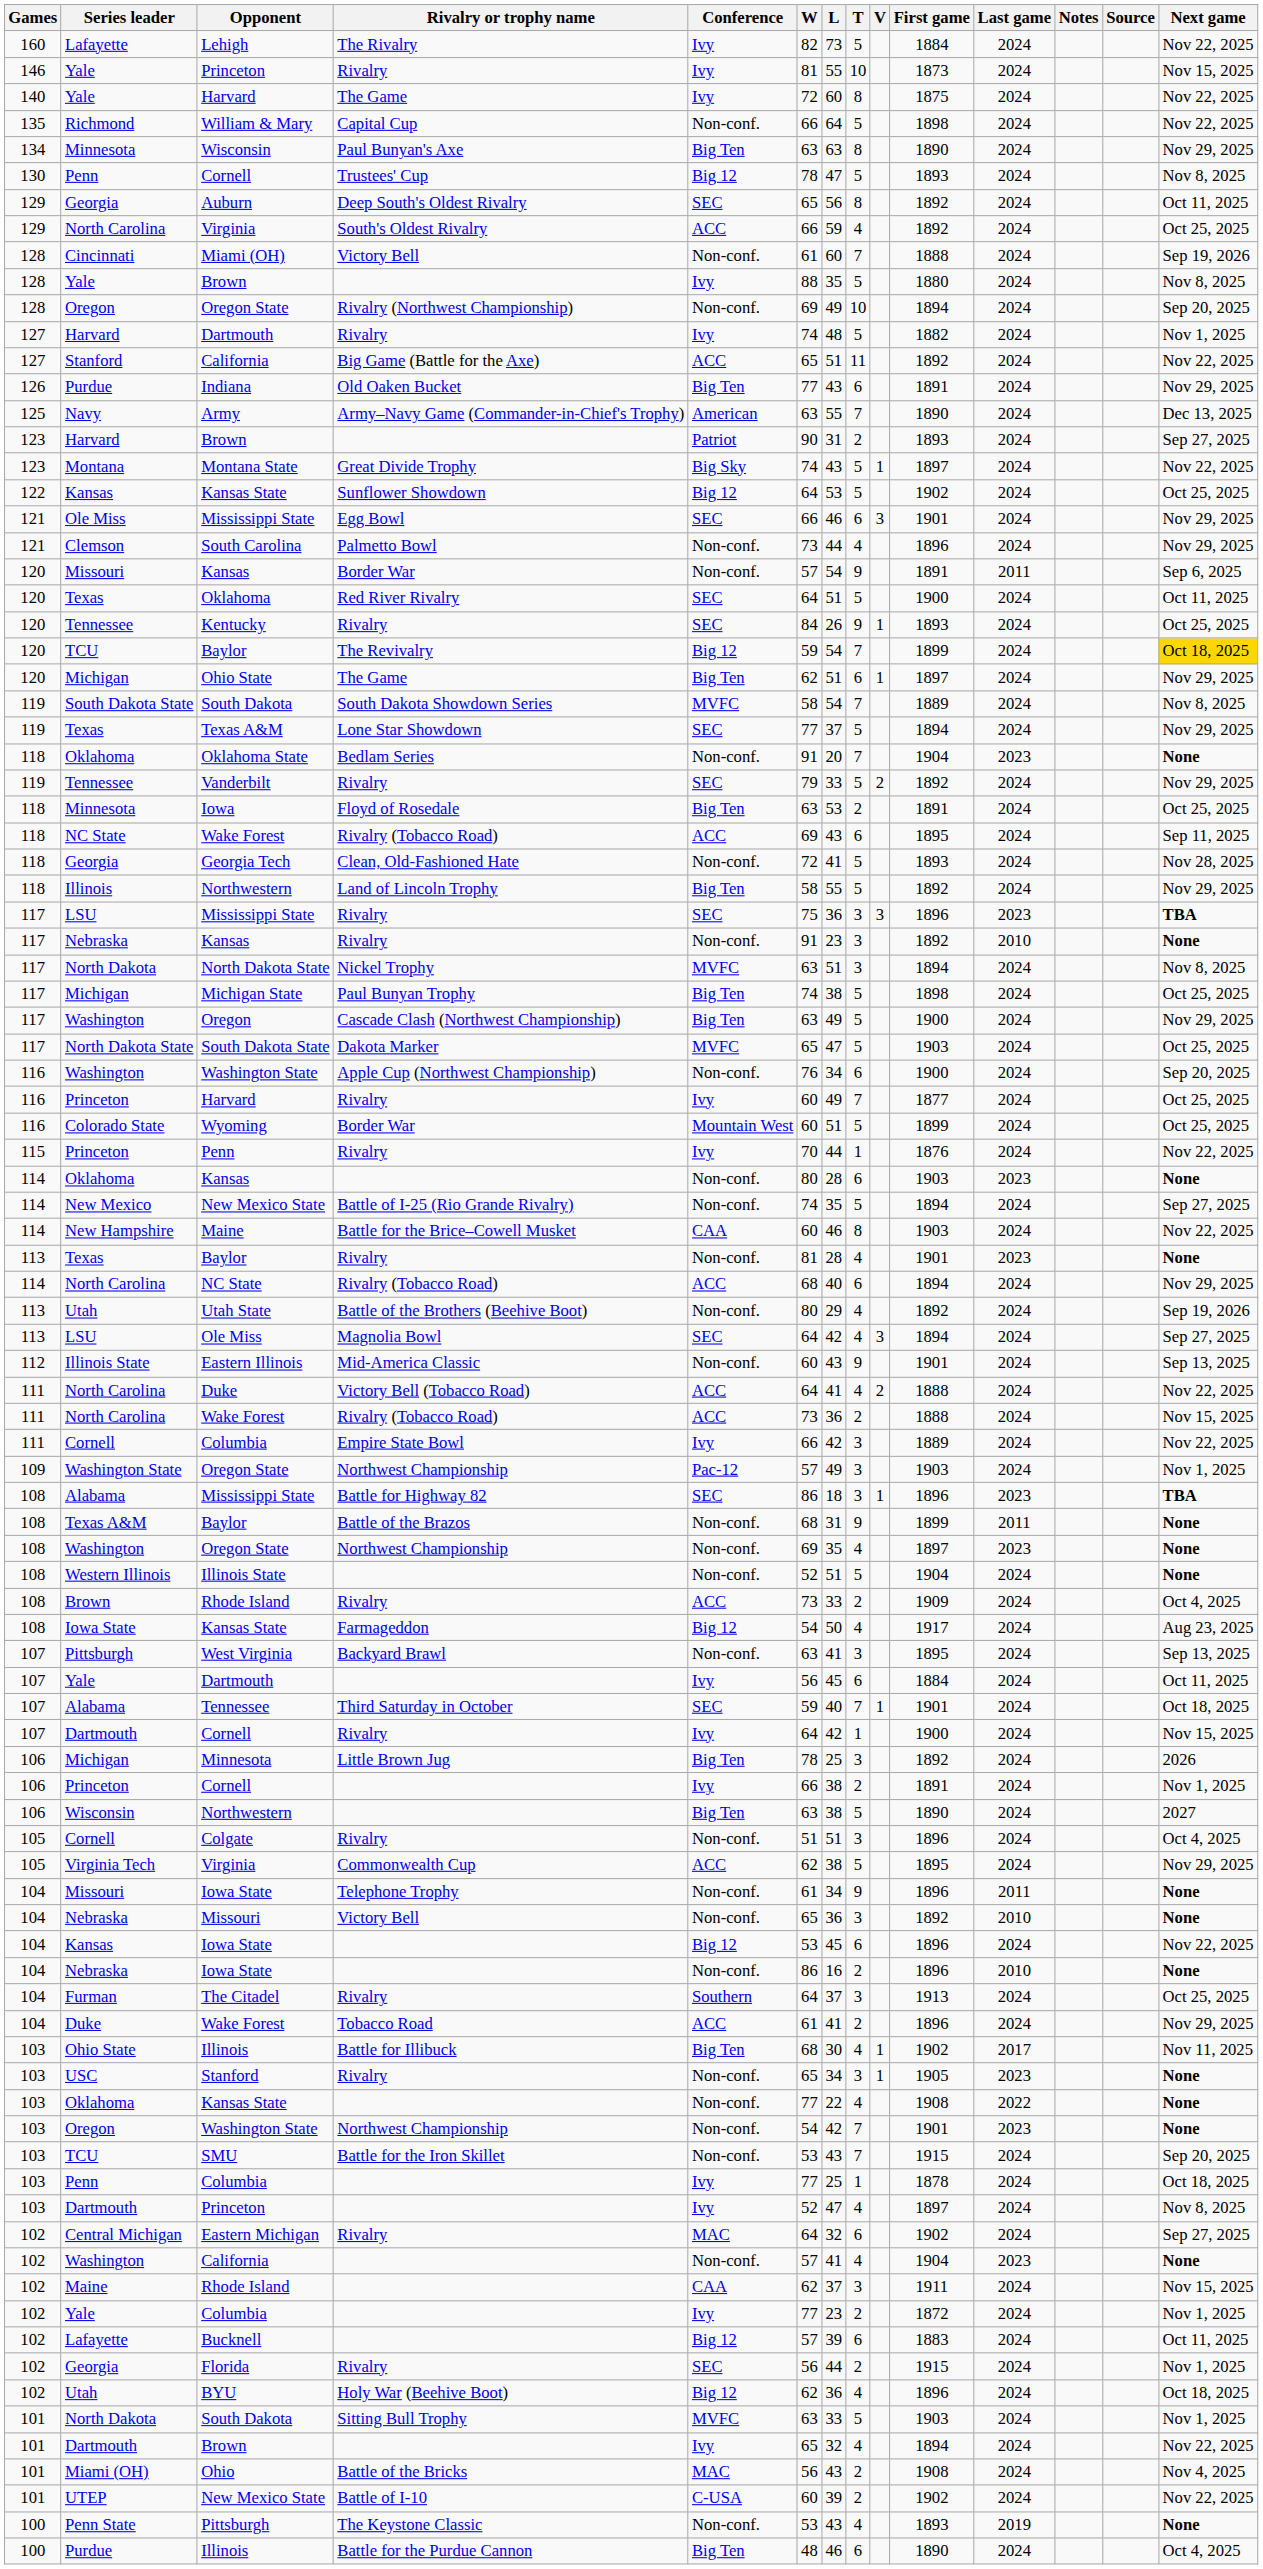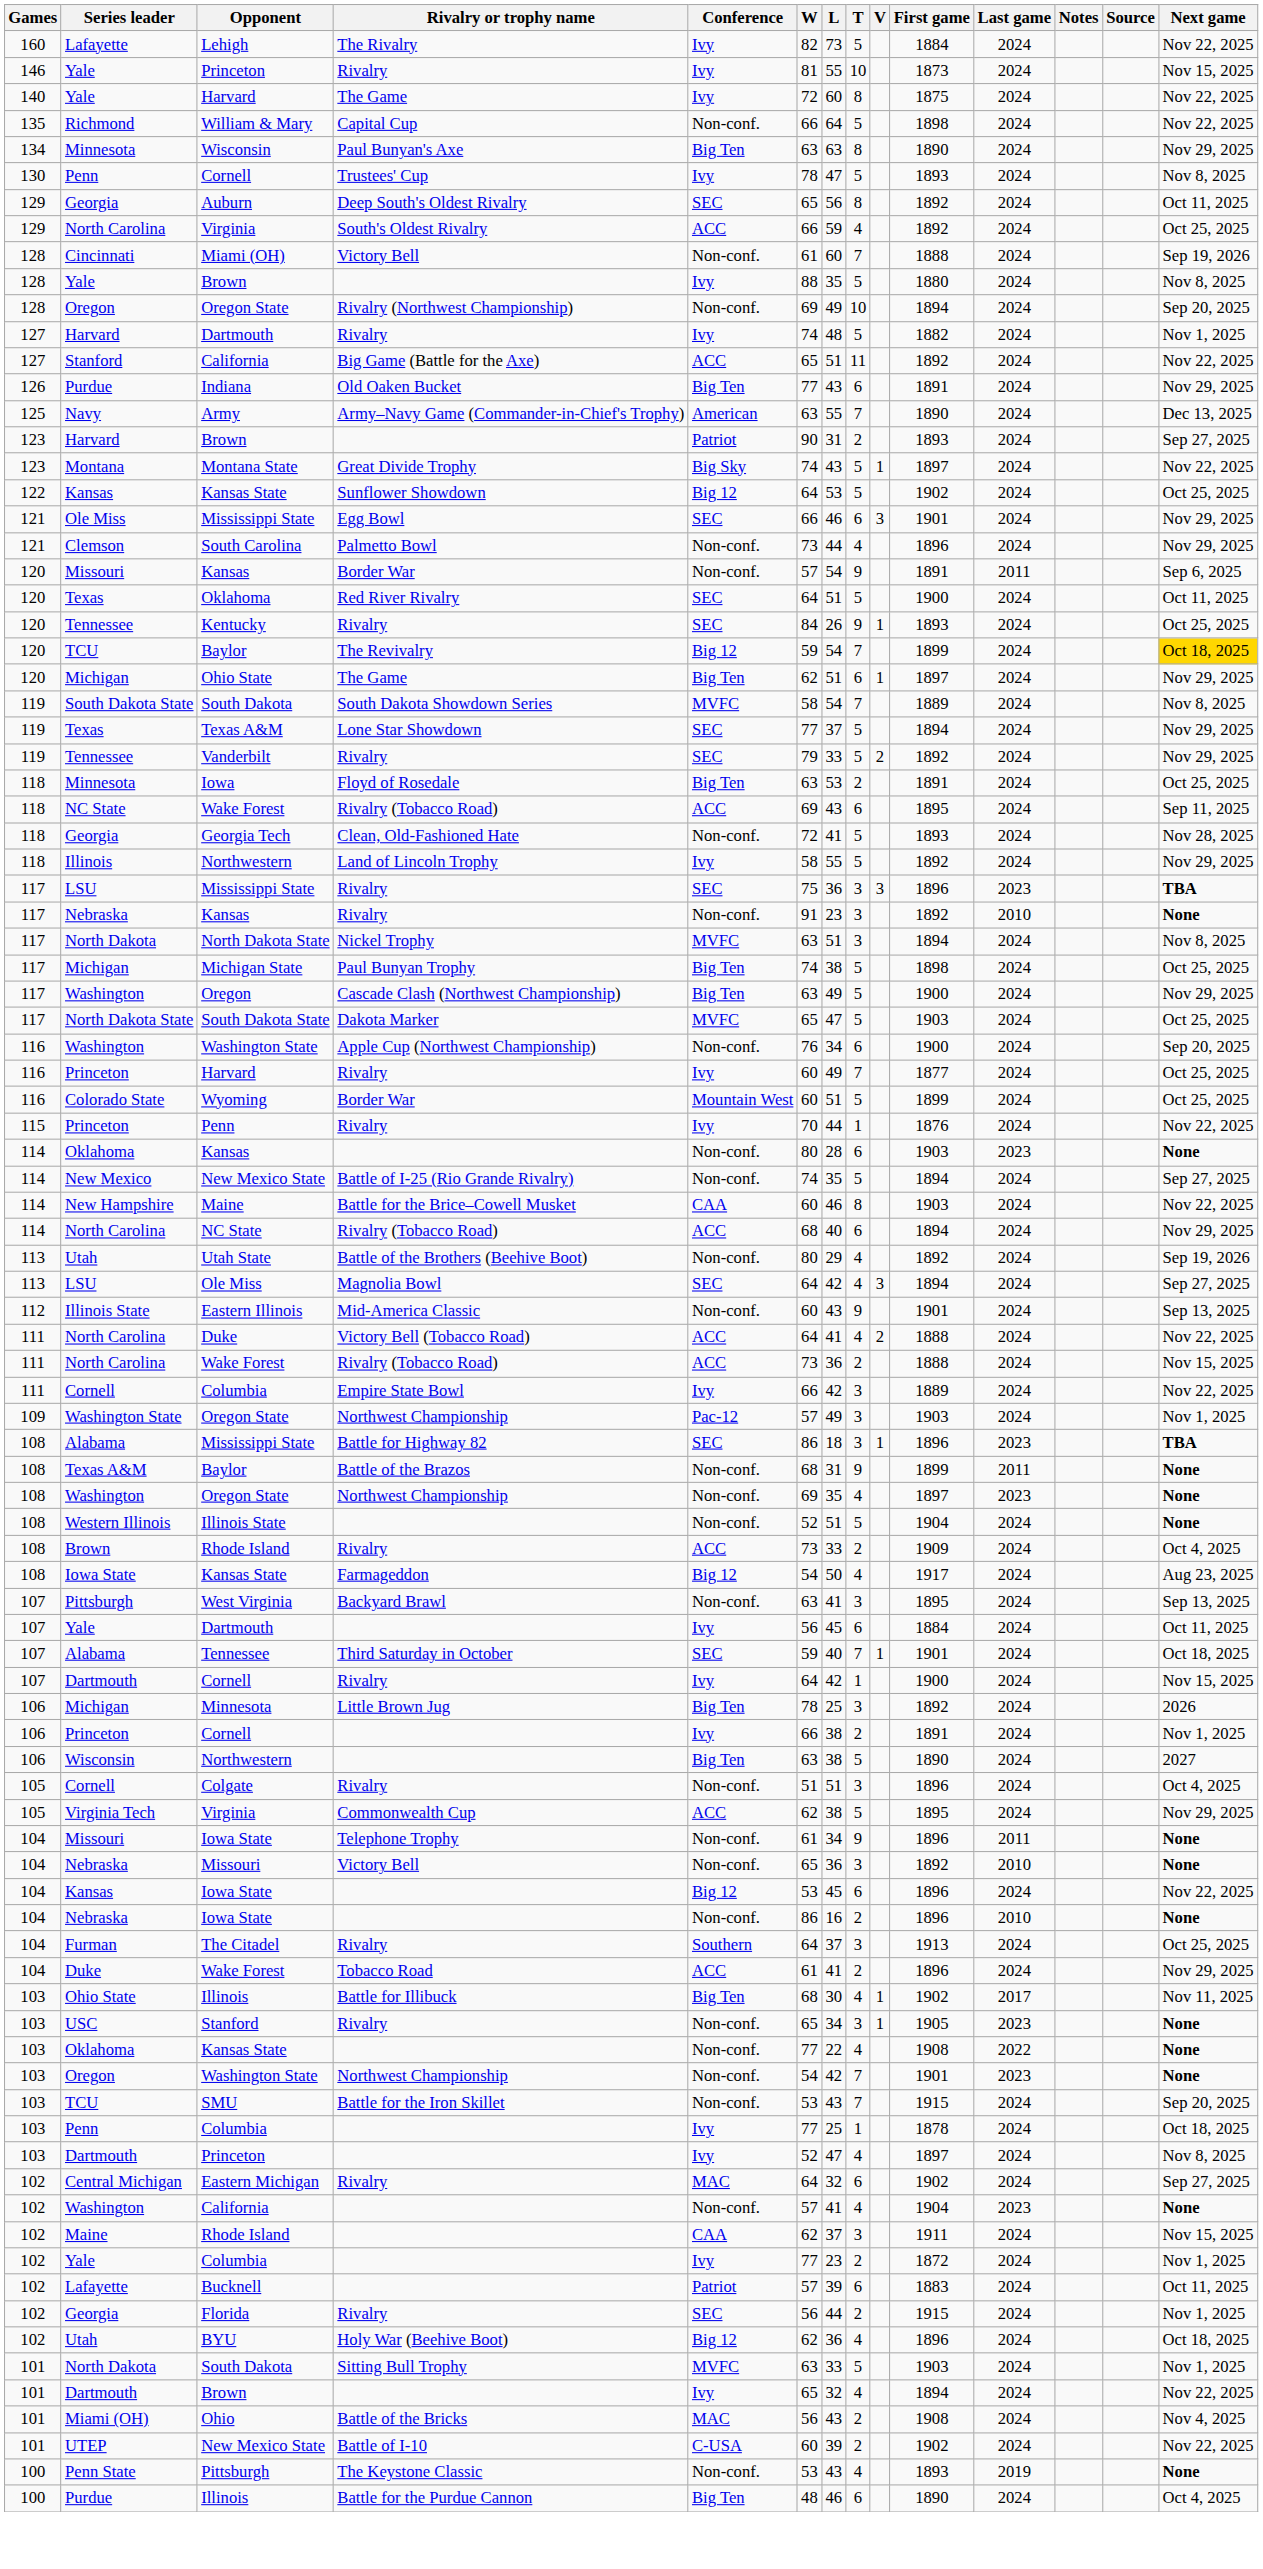(714, 176) Big 12 -> (703, 176) Ivy
- row: (100, 756)
(718, 888) Big Ten -> (703, 862) Ivy
- row: (84, 1258)
(714, 2340) Big 12 -> (714, 2287) Patriot
